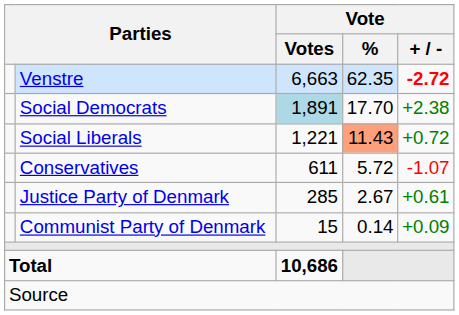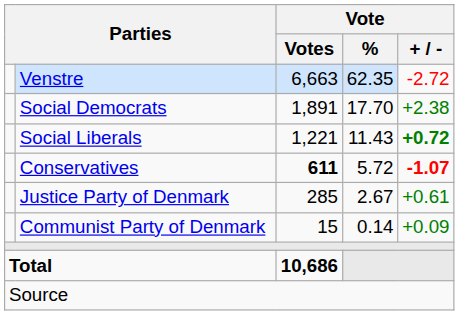(428, 78) bold -> (428, 78) normal
(315, 108) lightblue background -> (315, 108) no background
(371, 138) lightsalmon background -> (371, 138) no background
(426, 138) normal -> (426, 138) bold
(323, 167) normal -> (323, 167) bold
(428, 167) normal -> (428, 167) bold
